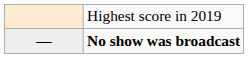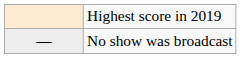(164, 41) bold -> (160, 41) normal
